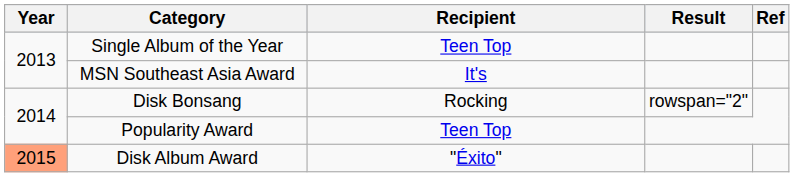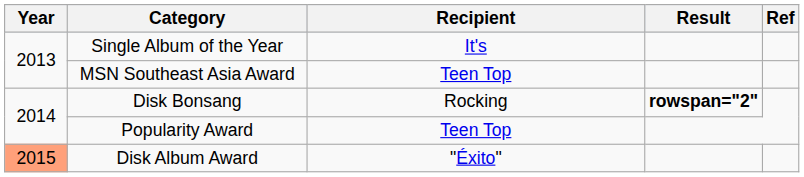(476, 46) Teen Top -> (476, 46) It's
(476, 74) It's -> (476, 74) Teen Top
(698, 102) normal -> (704, 102) bold
